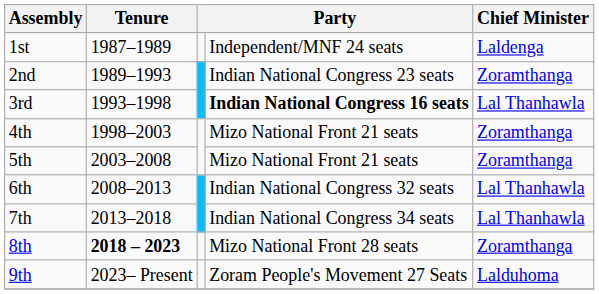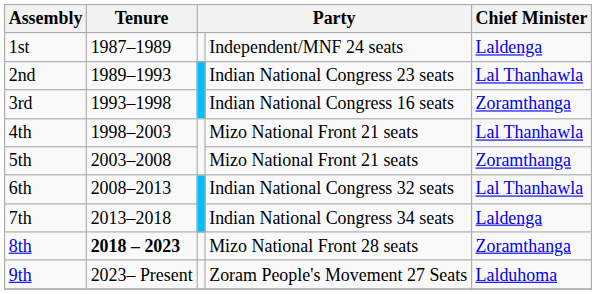(525, 75) Zoramthanga -> (529, 75) Lal Thanhawla
(339, 103) bold -> (332, 103) normal
(531, 103) Lal Thanhawla -> (523, 103) Zoramthanga
(525, 132) Zoramthanga -> (529, 132) Lal Thanhawla
(531, 217) Lal Thanhawla -> (509, 217) Laldenga
